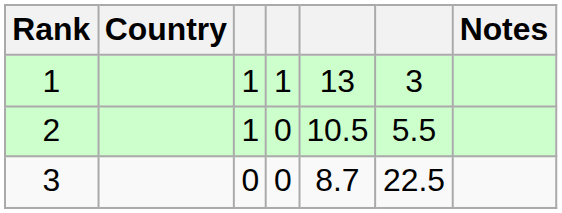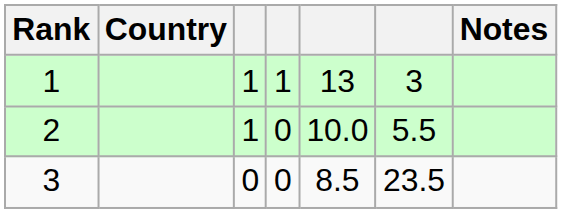(337, 130) 10.5 -> (337, 130) 10.0
(337, 181) 8.7 -> (337, 181) 8.5
(414, 181) 22.5 -> (414, 181) 23.5
